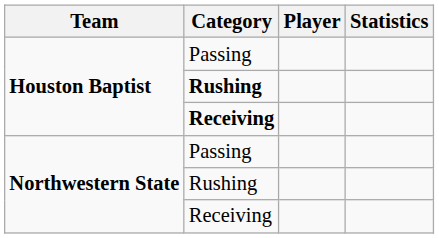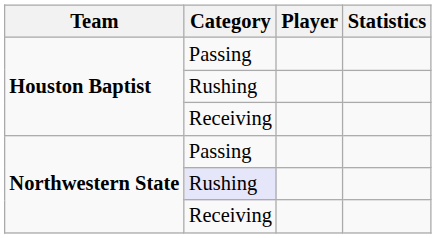(225, 86) bold -> (223, 86) normal
(232, 118) bold -> (230, 118) normal
(223, 183) no background -> (223, 183) lavender background
